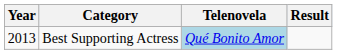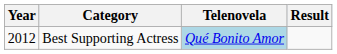(22, 37) 2013 -> (22, 37) 2012
